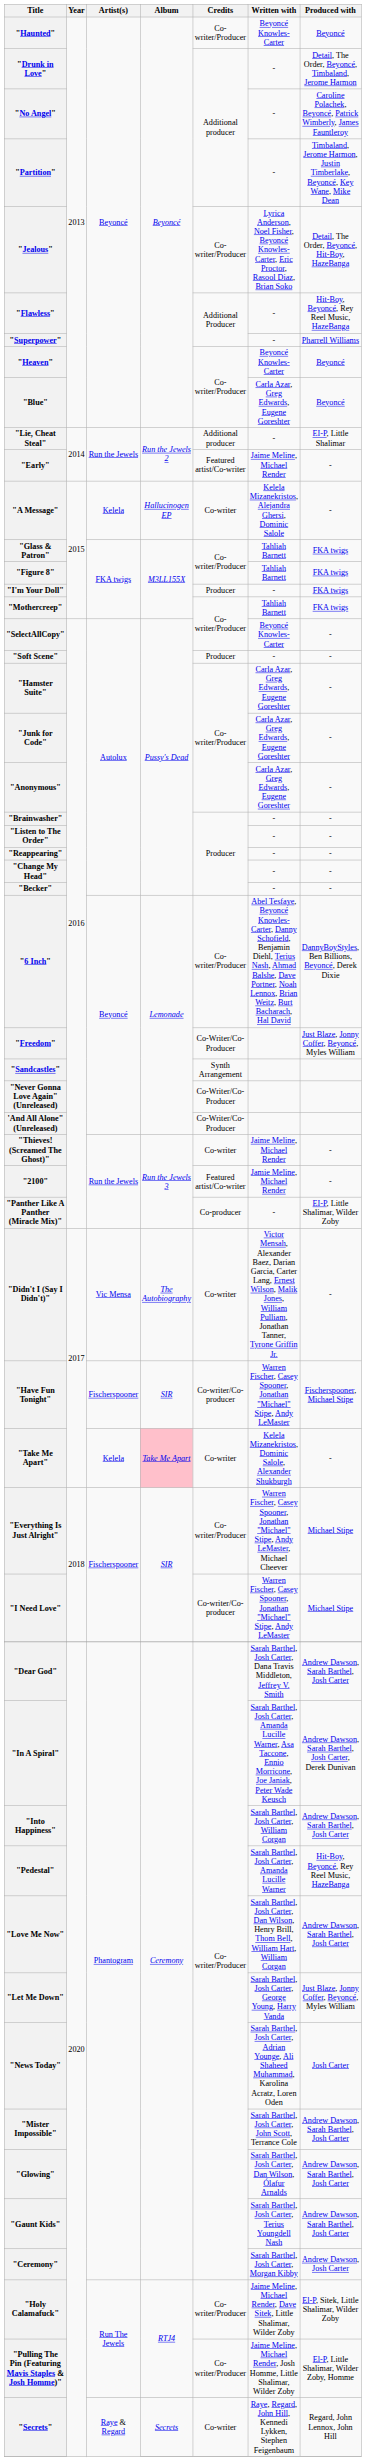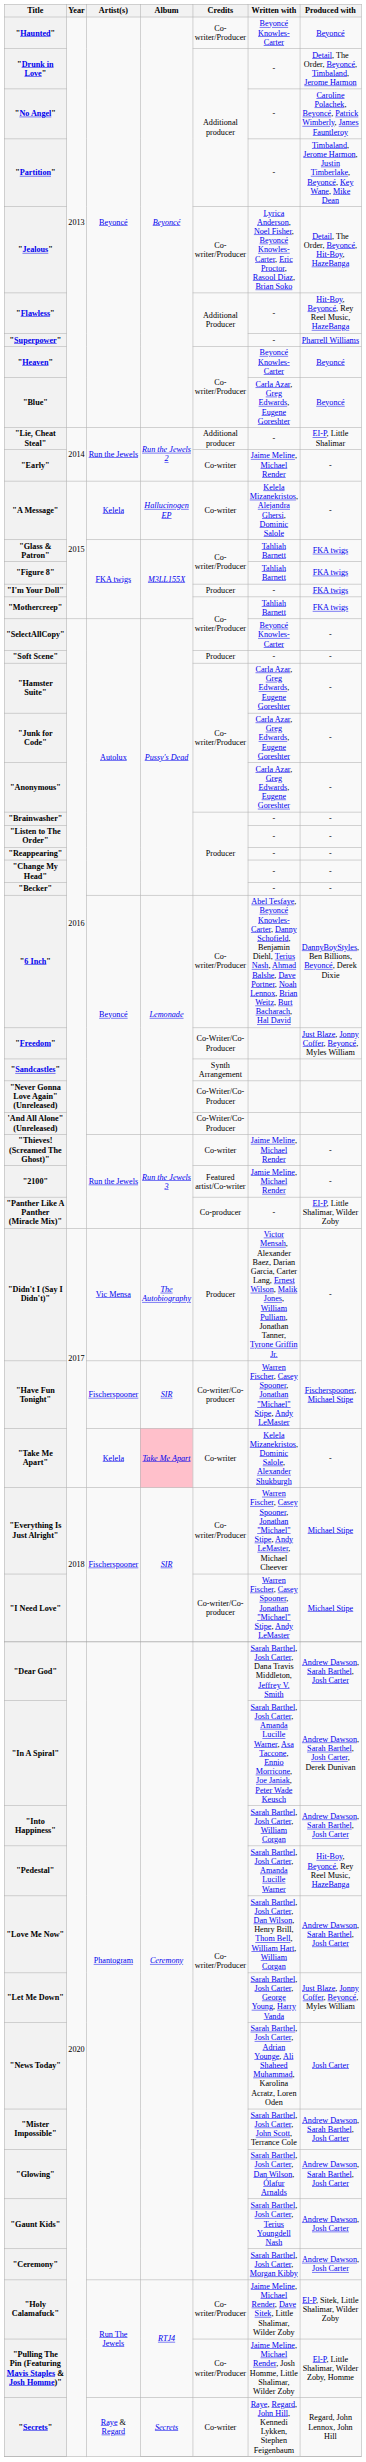(220, 465) Featured artist/Co-writer -> (220, 465) Co-writer
(220, 1294) Co-writer -> (220, 1294) Producer
(330, 2224) Andrew Dawson, Sarah Barthel, Josh Carter -> (330, 2224) Andrew Dawson, Josh Carter
